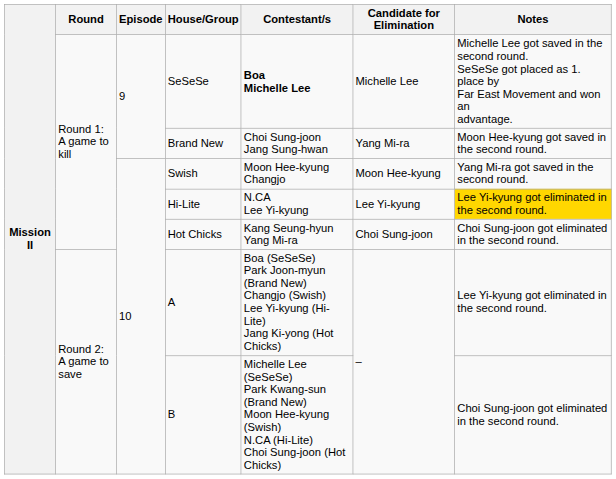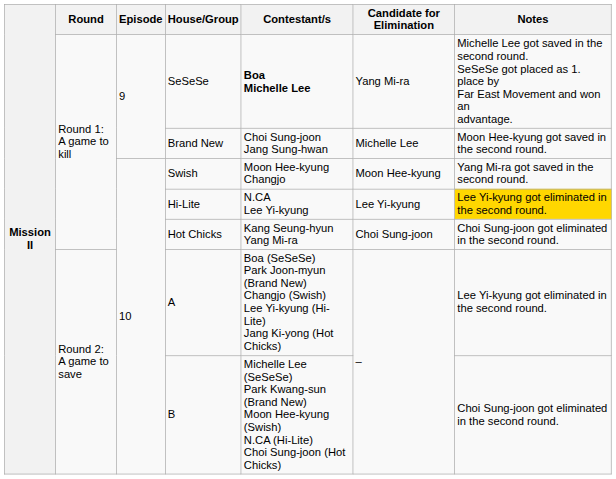(387, 81) Michelle Lee -> (382, 81) Yang Mi-ra
(382, 143) Yang Mi-ra -> (387, 143) Michelle Lee
